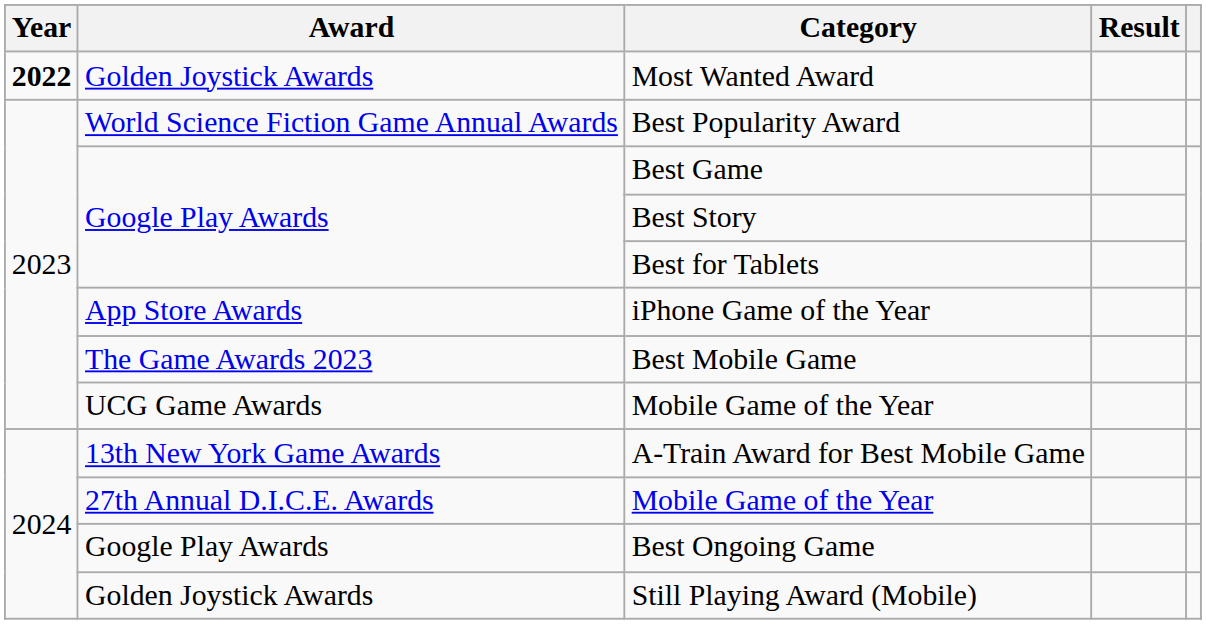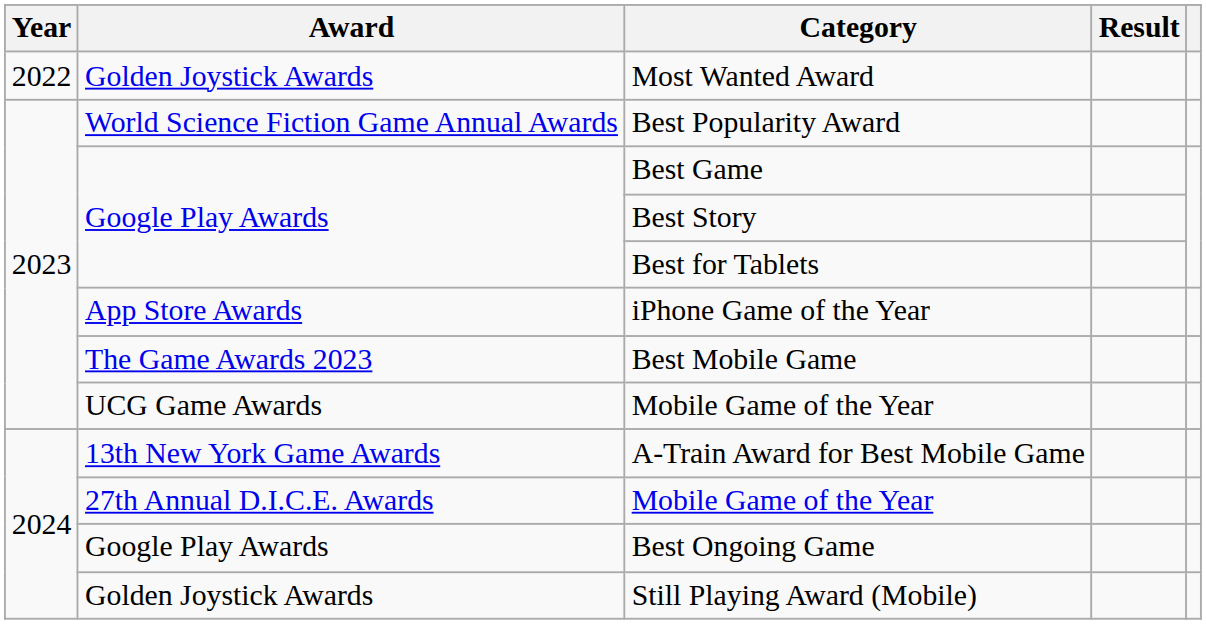(42, 75) bold -> (42, 75) normal
